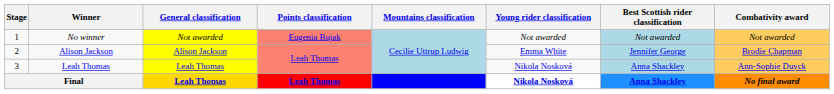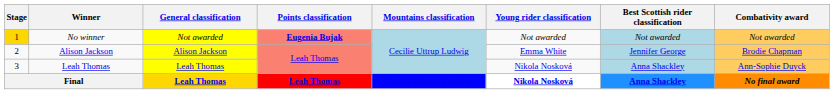(17, 37) no background -> (17, 37) gold background
(315, 37) normal -> (315, 37) bold
